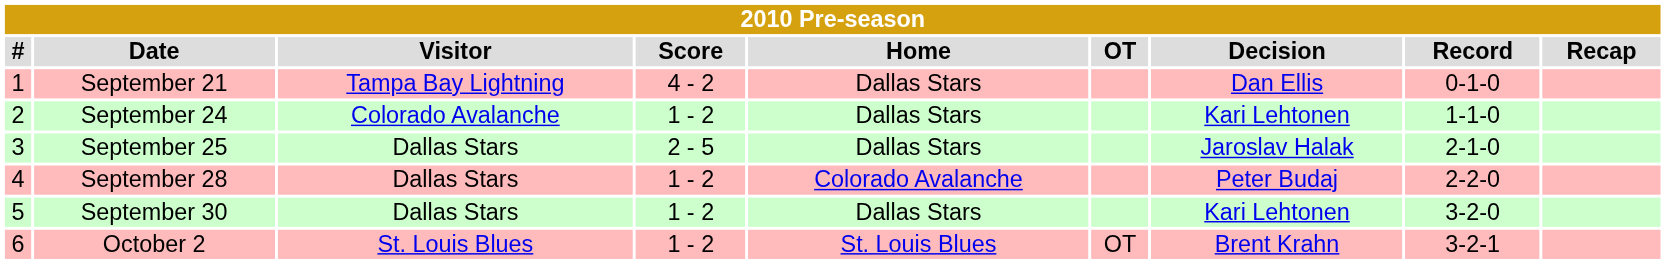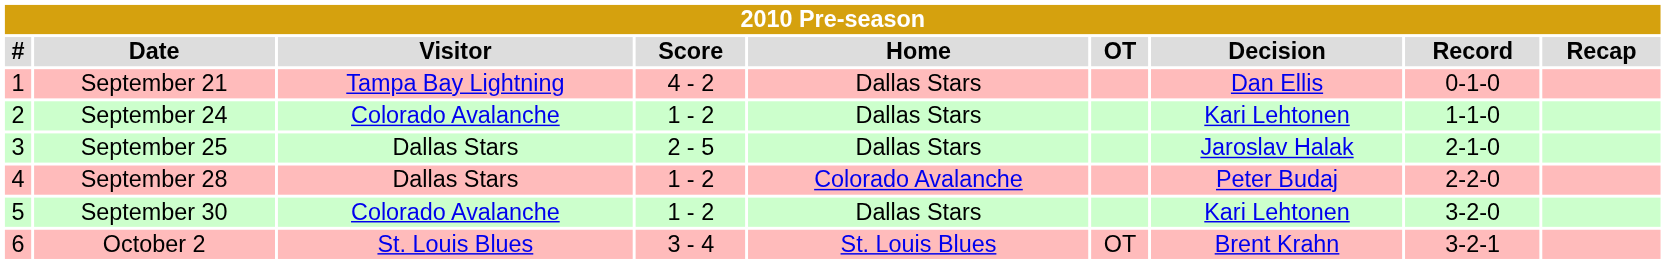(455, 212) Dallas Stars -> (455, 212) Colorado Avalanche
(691, 244) 1 - 2 -> (691, 244) 3 - 4
